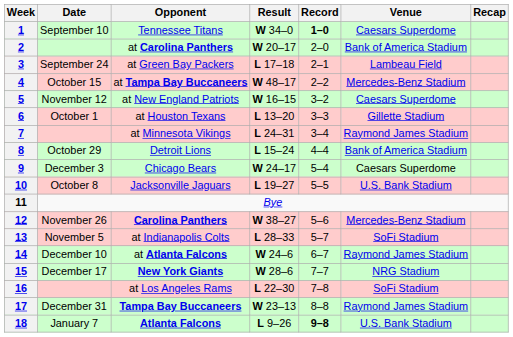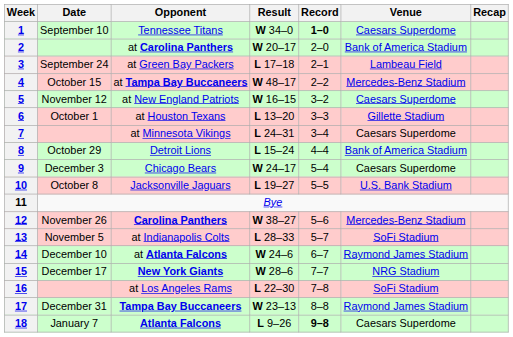(406, 133) Raymond James Stadium -> (406, 133) Caesars Superdome
(406, 323) U.S. Bank Stadium -> (406, 323) Caesars Superdome
